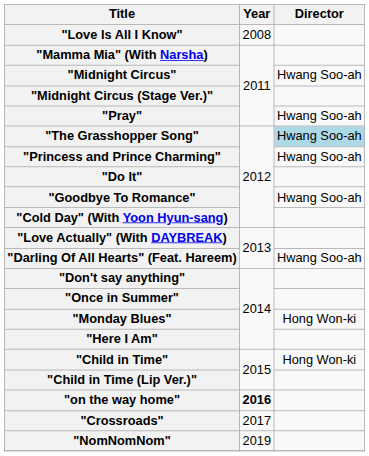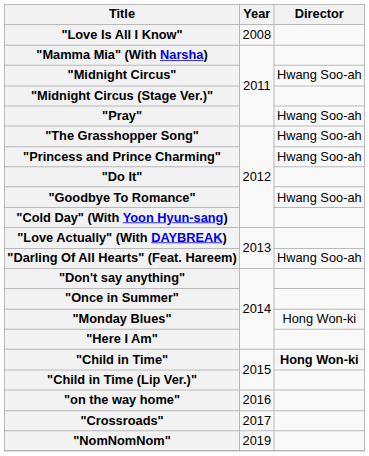(319, 136) lightblue background -> (319, 136) no background
(319, 359) normal -> (319, 359) bold
(257, 400) bold -> (257, 400) normal
